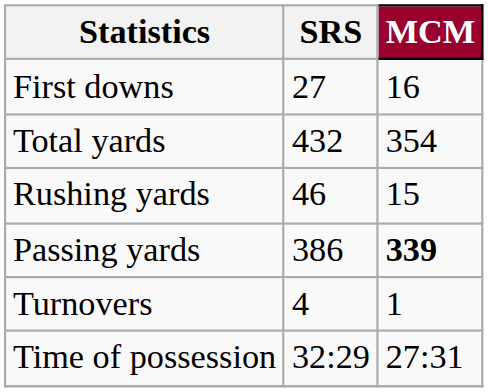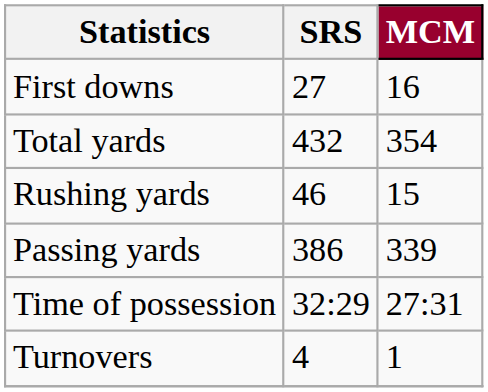(411, 249) bold -> (411, 249) normal
rows swapped: (83, 303) <-> (145, 357)
